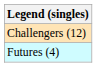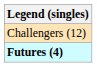(33, 51) normal -> (35, 51) bold
